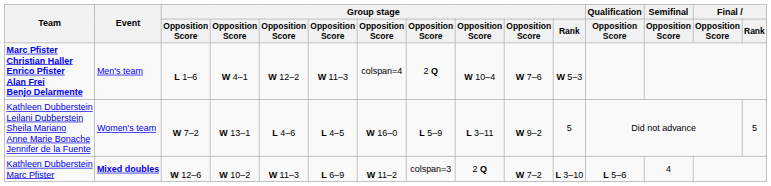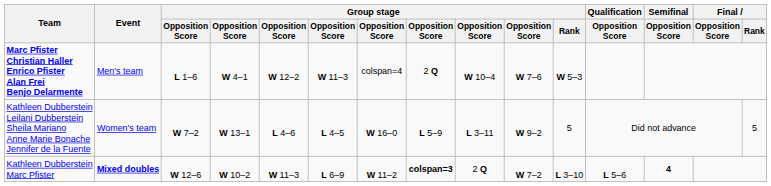(431, 169) normal -> (431, 169) bold
(668, 169) normal -> (668, 169) bold
